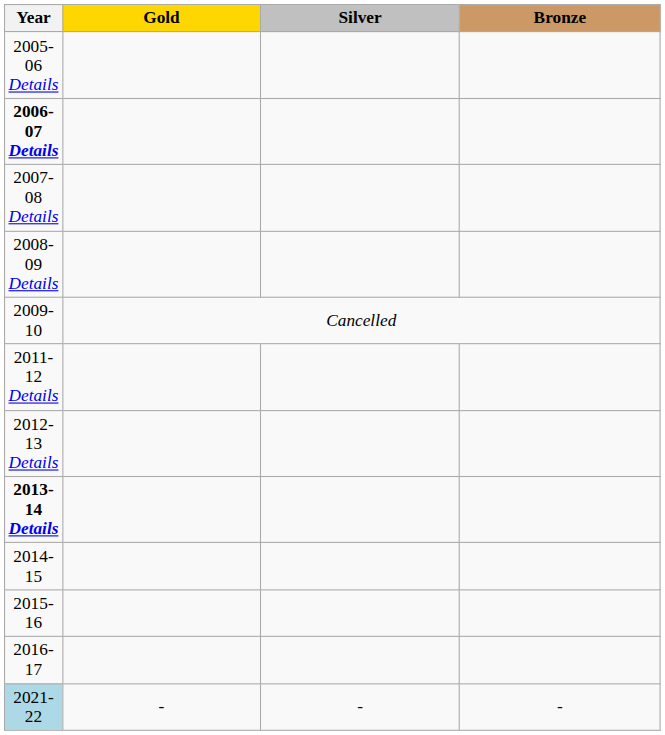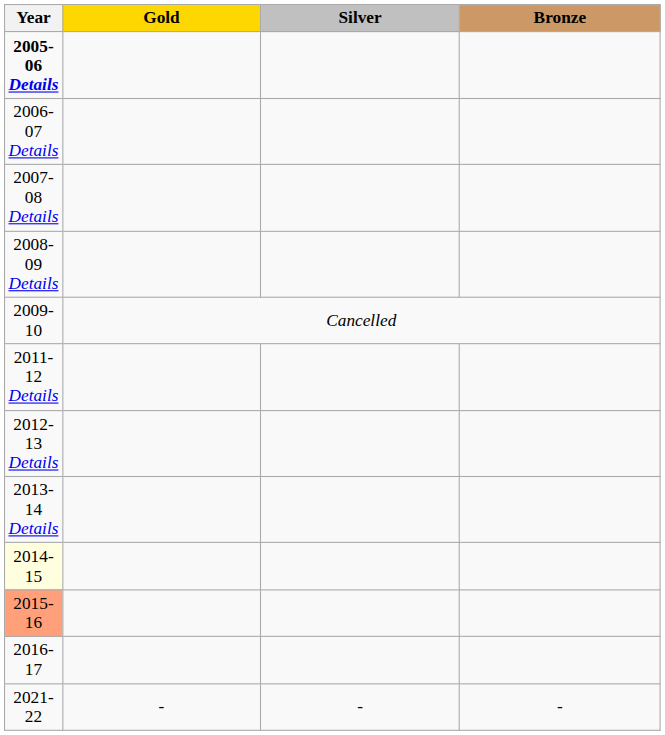(33, 65) normal -> (33, 65) bold
(33, 131) bold -> (33, 131) normal
(33, 509) bold -> (33, 509) normal
(33, 566) no background -> (33, 566) lightyellow background
(33, 613) no background -> (33, 613) lightsalmon background
(33, 706) lightblue background -> (33, 706) no background
